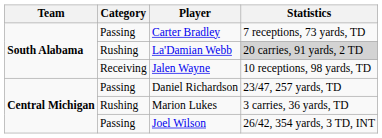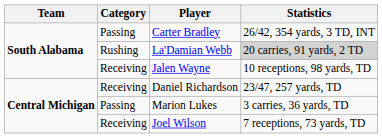(304, 32) 7 receptions, 73 yards, TD -> (309, 32) 26/42, 354 yards, 3 TD, INT
(118, 87) Passing -> (123, 87) Receiving
(119, 105) Rushing -> (118, 105) Passing
(118, 123) Passing -> (123, 123) Receiving
(309, 123) 26/42, 354 yards, 3 TD, INT -> (304, 123) 7 receptions, 73 yards, TD
